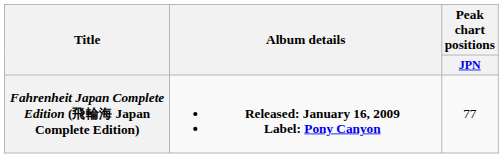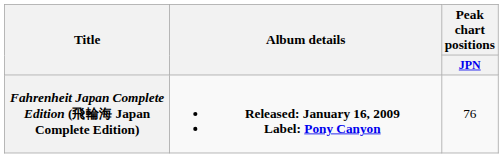(470, 113) 77 -> (470, 113) 76
